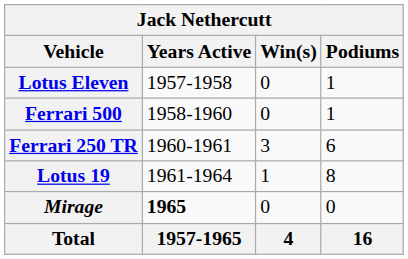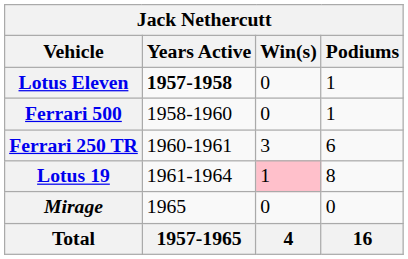(189, 82) normal -> (189, 82) bold
(265, 176) no background -> (265, 176) pink background
(167, 207) bold -> (167, 207) normal
